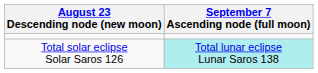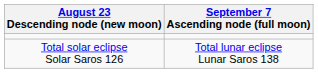(239, 53) paleturquoise background -> (239, 53) no background
